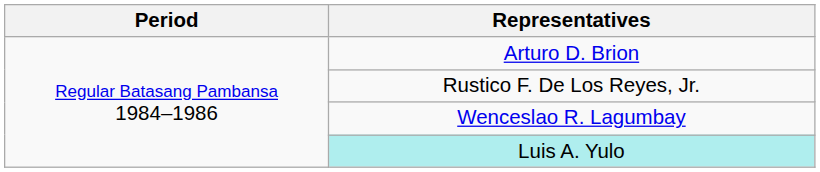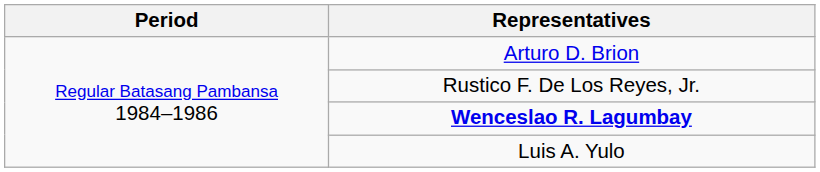(571, 118) normal -> (571, 118) bold
(571, 150) paleturquoise background -> (571, 150) no background
